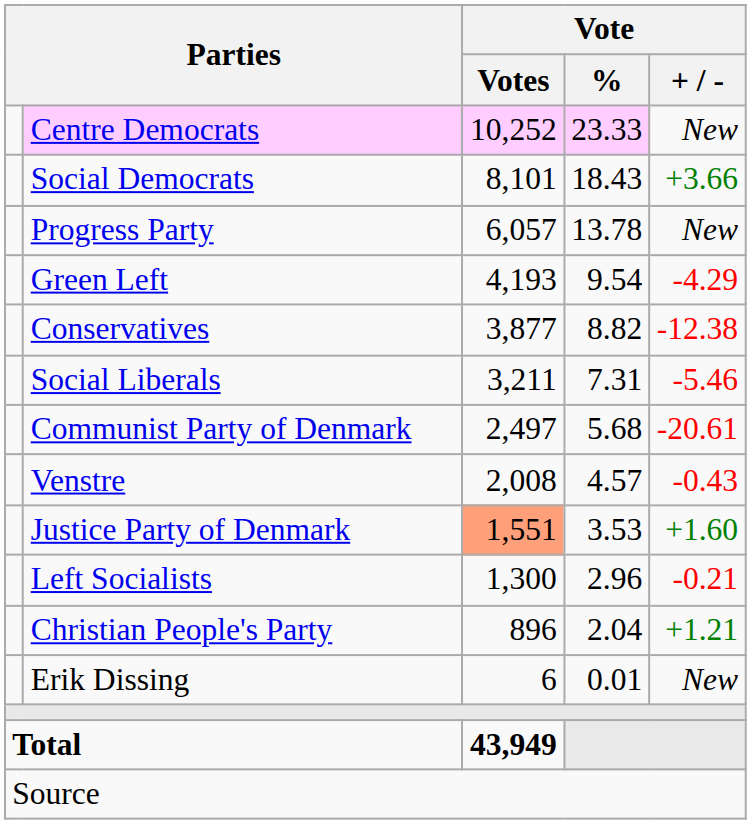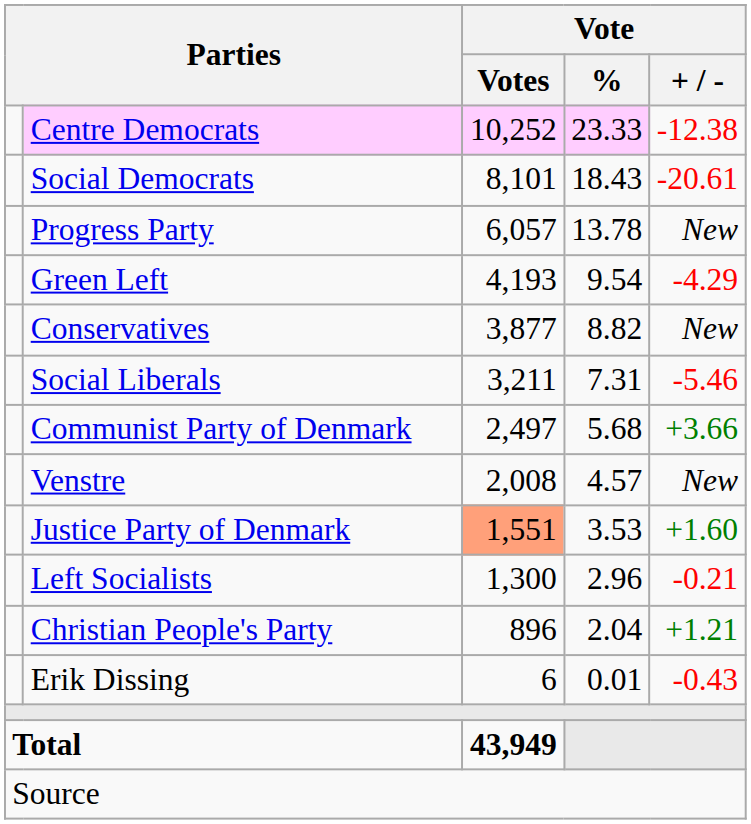(710, 129) New -> (697, 129) -12.38
(702, 179) +3.66 -> (697, 179) -20.61
(697, 329) -12.38 -> (710, 329) New
(697, 429) -20.61 -> (702, 429) +3.66
(705, 479) -0.43 -> (710, 479) New
(710, 679) New -> (705, 679) -0.43
